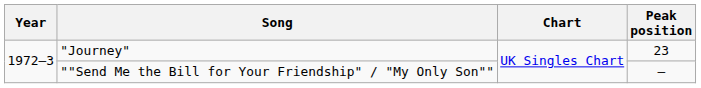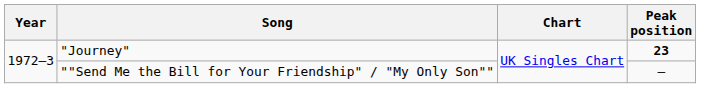(661, 51) normal -> (661, 51) bold
